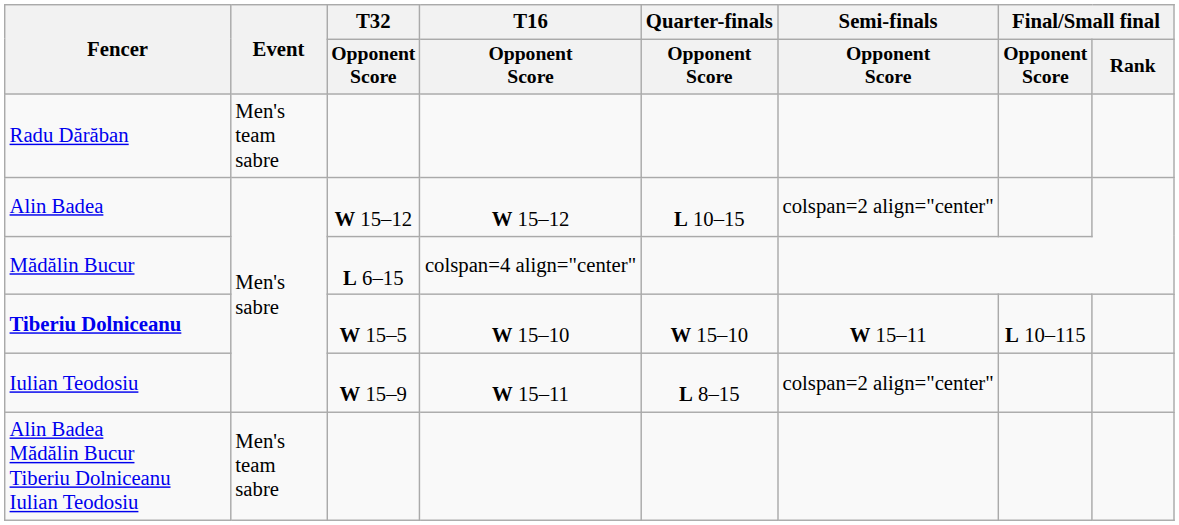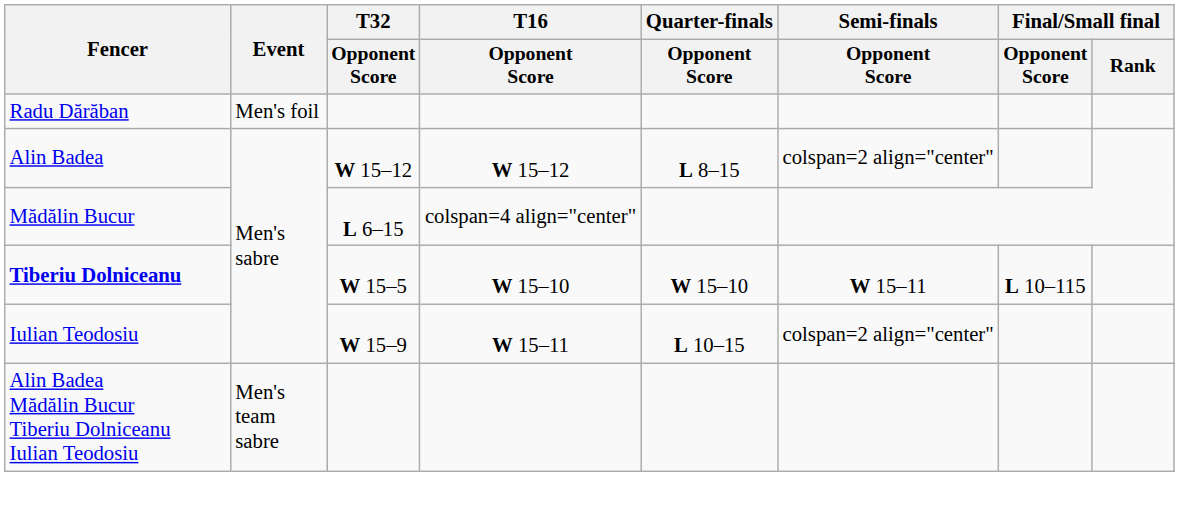(260, 136) Men's team sabre -> (277, 111) Men's foil
(709, 219) L 10–15 -> (709, 170) L 8–15
(709, 395) L 8–15 -> (709, 346) L 10–15
